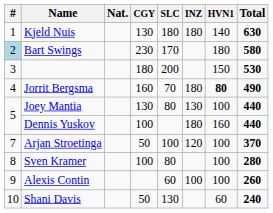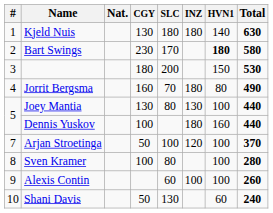(13, 50) lightblue background -> (13, 50) no background
(221, 50) normal -> (221, 50) bold
(221, 87) bold -> (221, 87) normal
